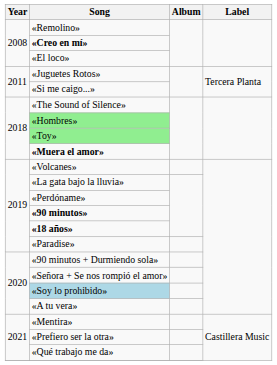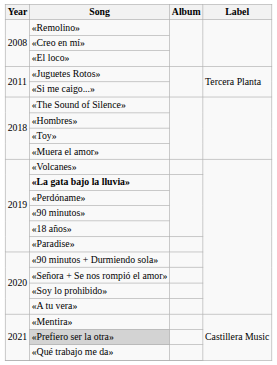(60, 43) bold -> (58, 43) normal
(54, 120) lightgreen background -> (54, 120) no background
(44, 136) lightgreen background -> (44, 136) no background
(68, 151) bold -> (65, 151) normal
(78, 182) normal -> (81, 182) bold
(60, 213) bold -> (58, 213) normal
(52, 228) bold -> (52, 228) normal
(69, 290) lightblue background -> (69, 290) no background
(73, 337) no background -> (73, 337) lightgrey background
